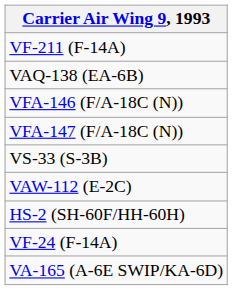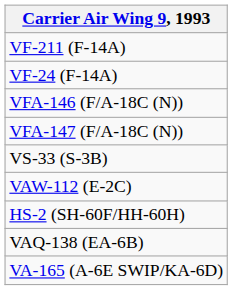(76, 74) VAQ-138 (EA-6B) -> (63, 74) VF-24 (F-14A)
(63, 242) VF-24 (F-14A) -> (76, 242) VAQ-138 (EA-6B)
